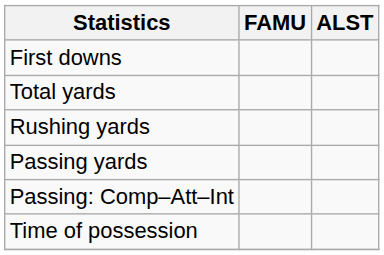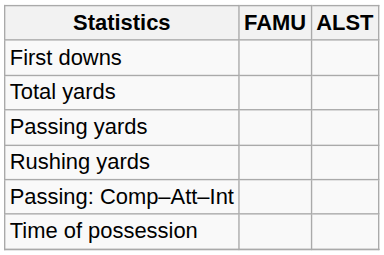rows swapped: (80, 127) <-> (79, 161)
